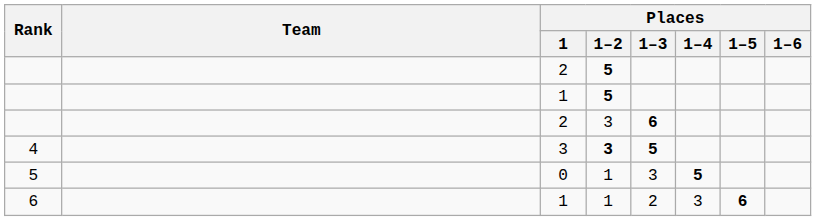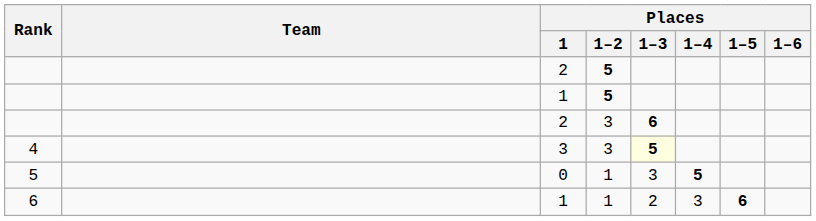(608, 149) bold -> (608, 149) normal
(653, 149) no background -> (653, 149) lightyellow background
